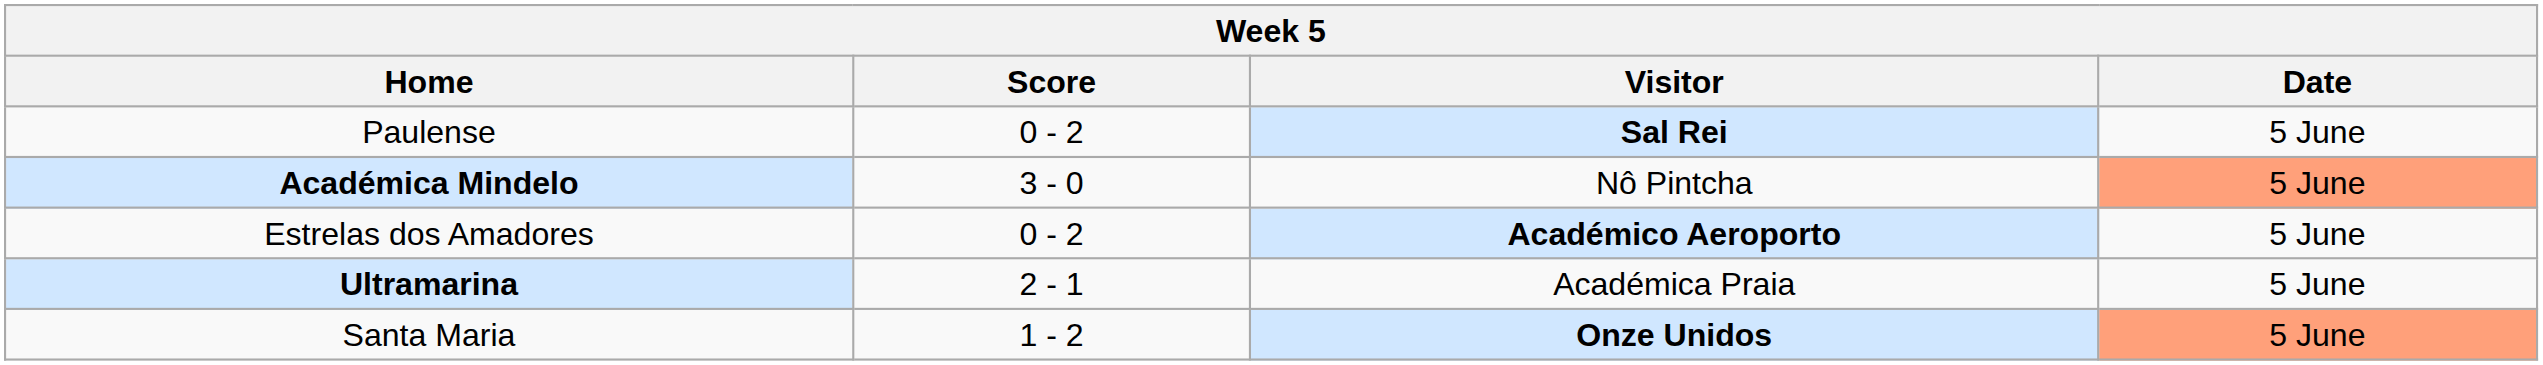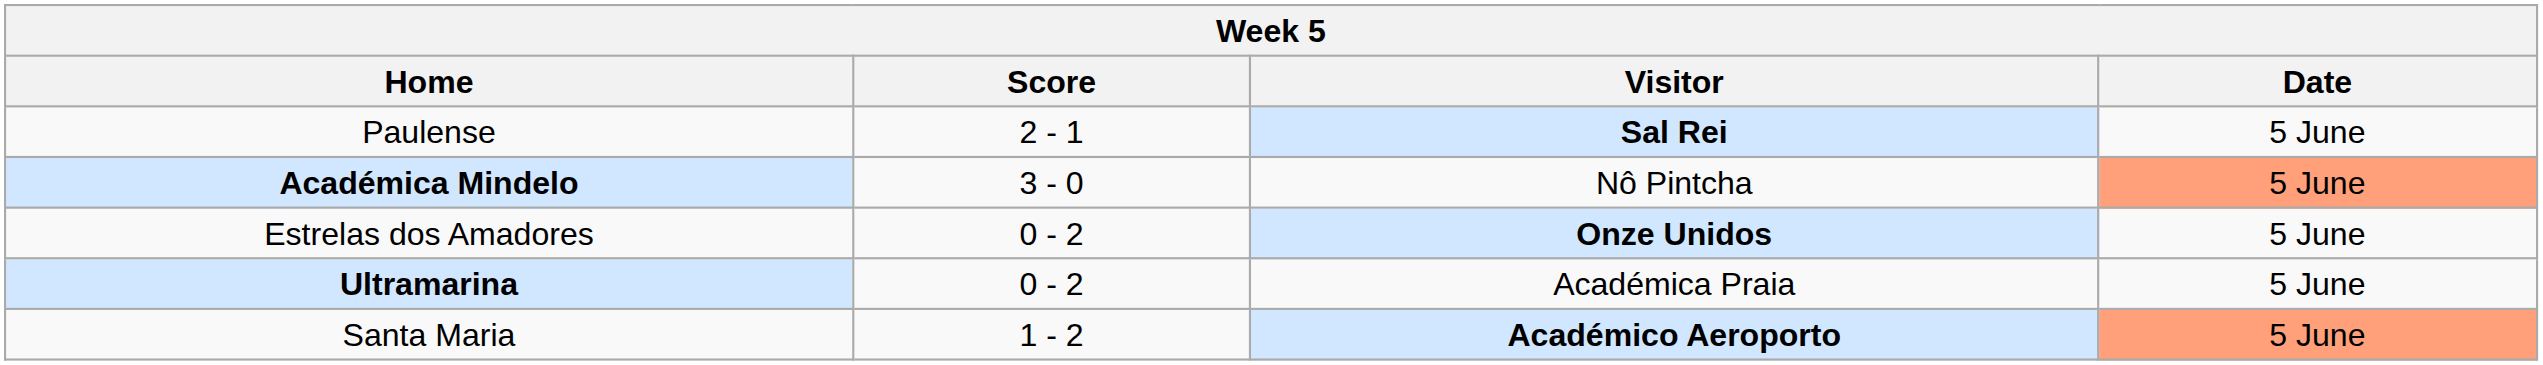(1052, 132) 0 - 2 -> (1052, 132) 2 - 1
(1674, 234) Académico Aeroporto -> (1674, 234) Onze Unidos
(1052, 284) 2 - 1 -> (1052, 284) 0 - 2
(1674, 335) Onze Unidos -> (1674, 335) Académico Aeroporto
